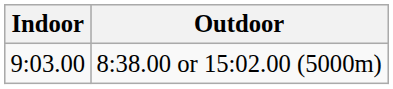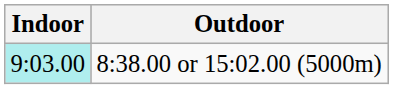(48, 63) no background -> (48, 63) paleturquoise background
